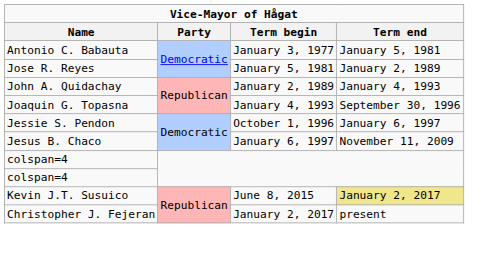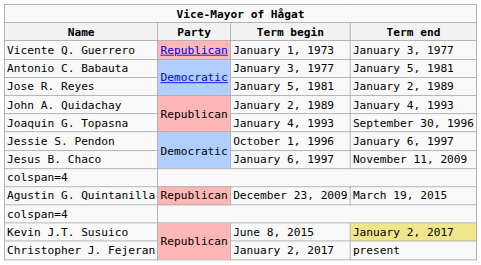+ row: (71, 50)
+ row: (81, 196)
